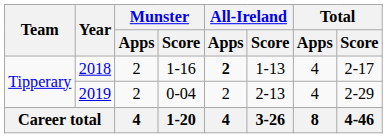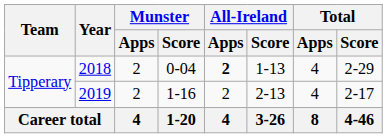(181, 68) 1-16 -> (181, 68) 0-04
(359, 68) 2-17 -> (359, 68) 2-29
(181, 94) 0-04 -> (181, 94) 1-16
(359, 94) 2-29 -> (359, 94) 2-17
